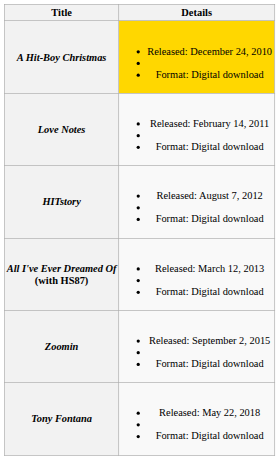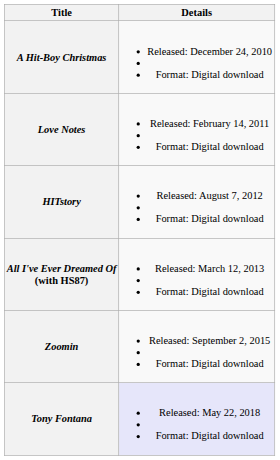(197, 63) gold background -> (197, 63) no background
(197, 425) no background -> (197, 425) lavender background
